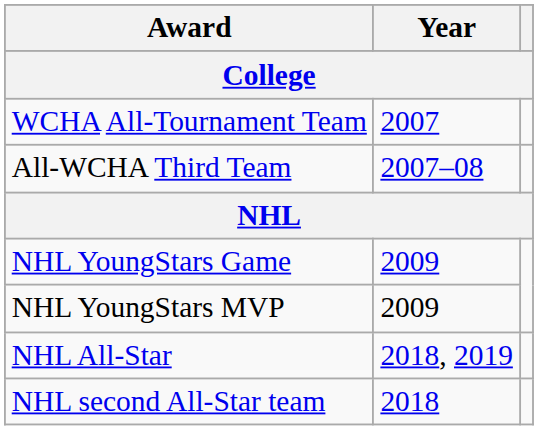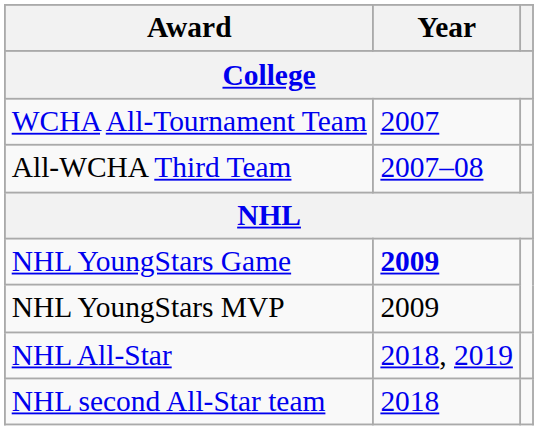(410, 261) normal -> (410, 261) bold
